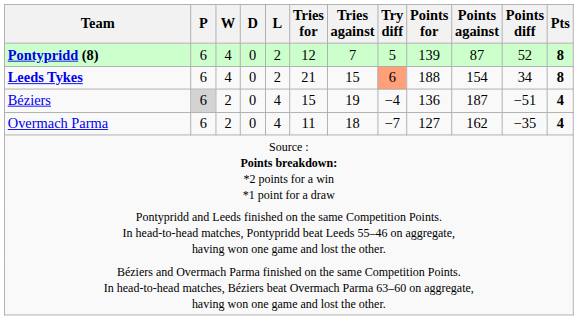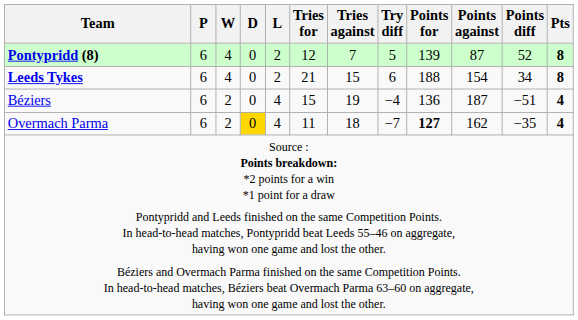(392, 77) lightsalmon background -> (392, 77) no background
(203, 100) lightgrey background -> (203, 100) no background
(253, 123) no background -> (253, 123) gold background
(429, 123) normal -> (429, 123) bold
